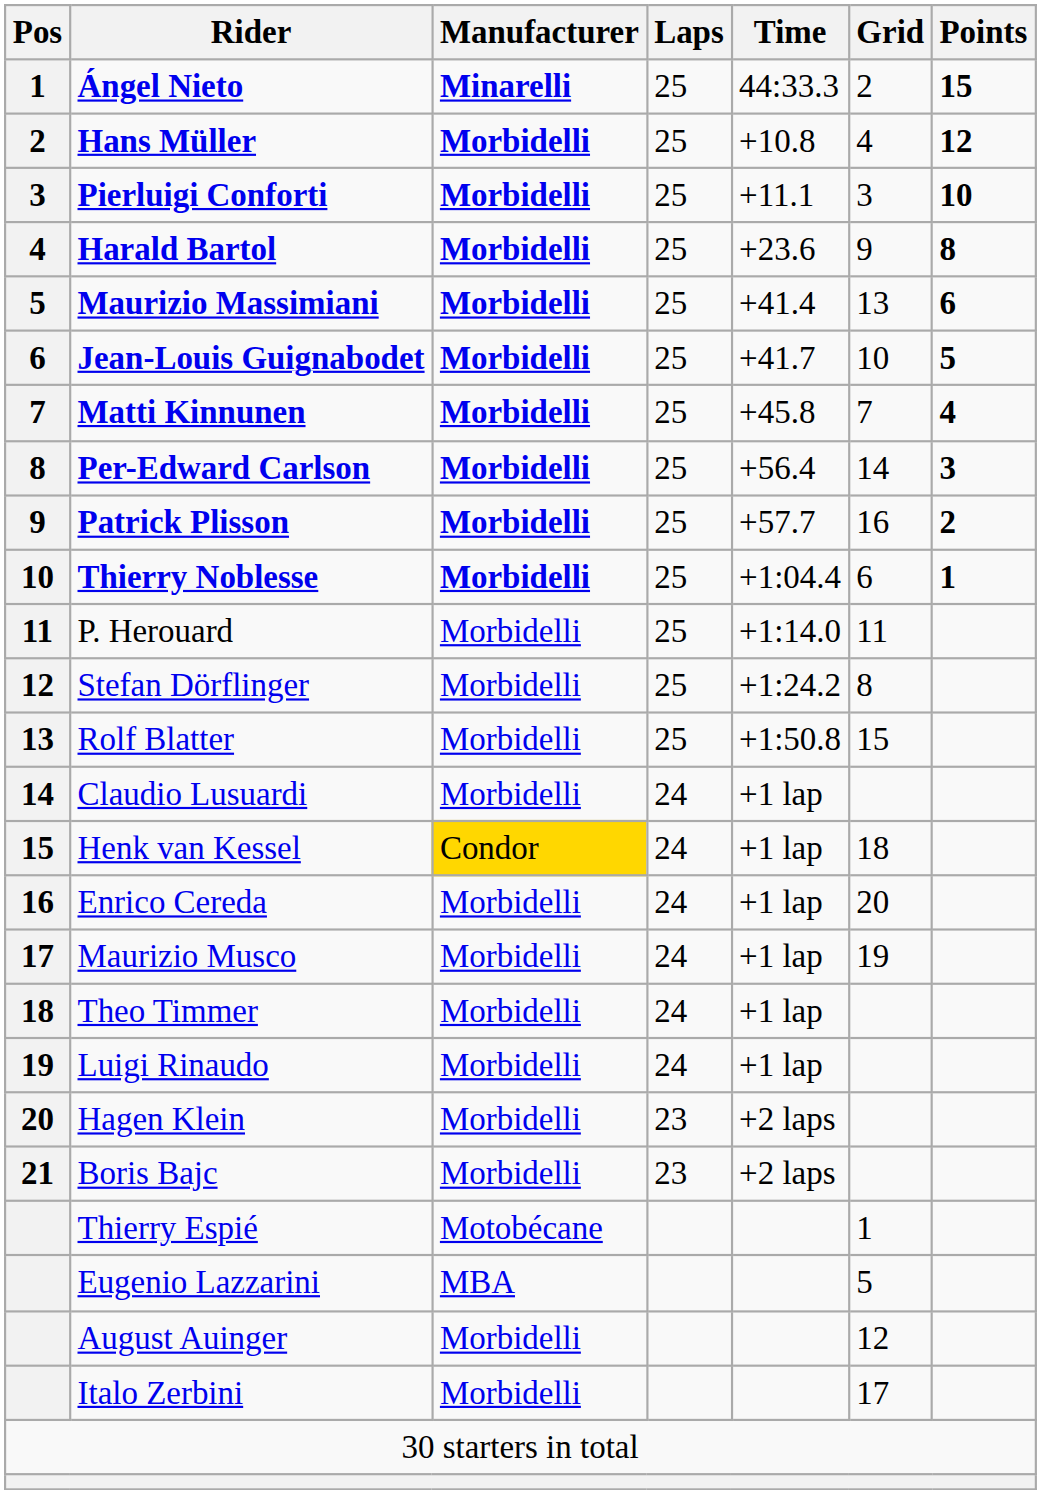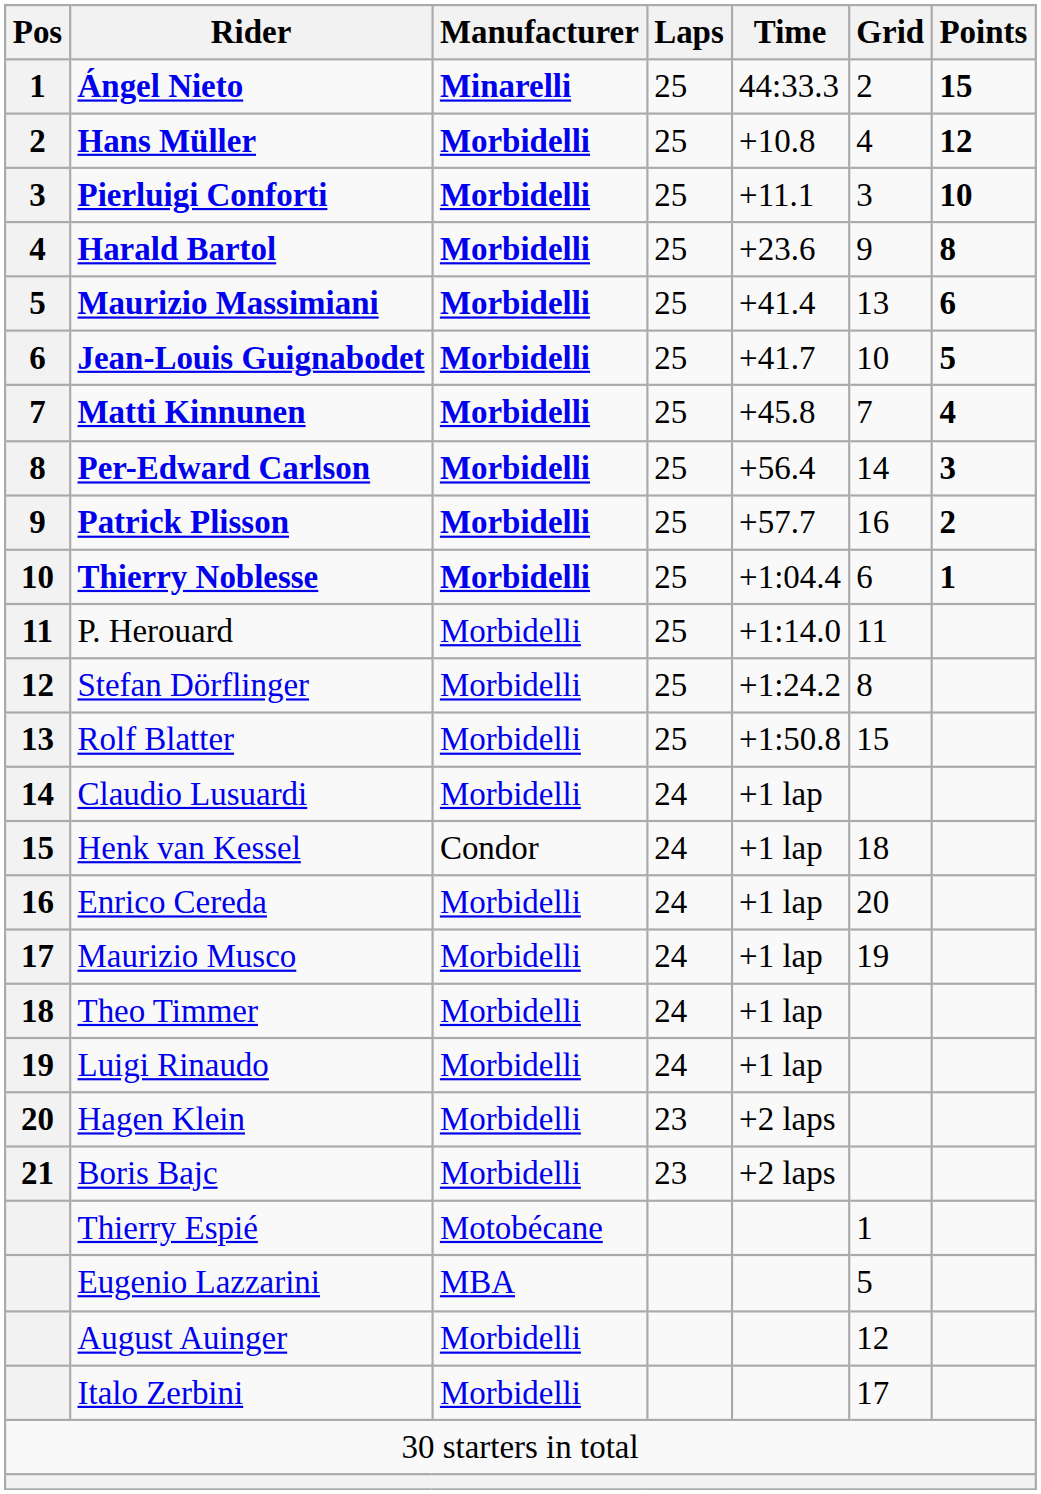(489, 847) gold background -> (489, 847) no background
